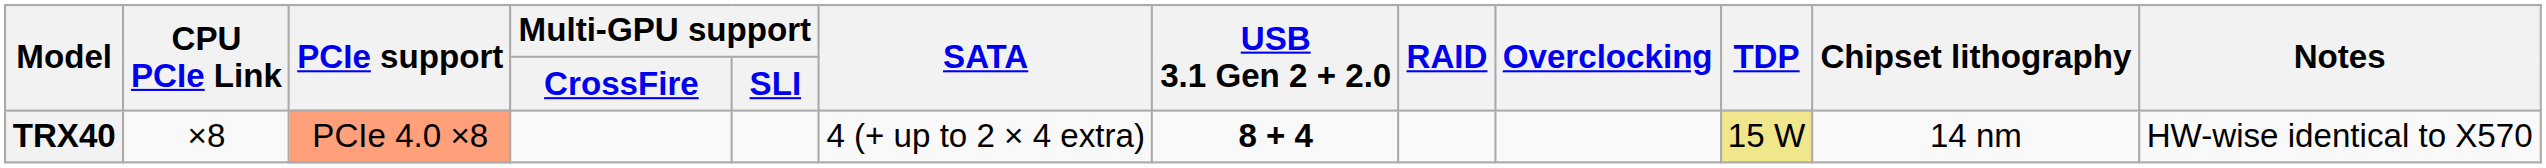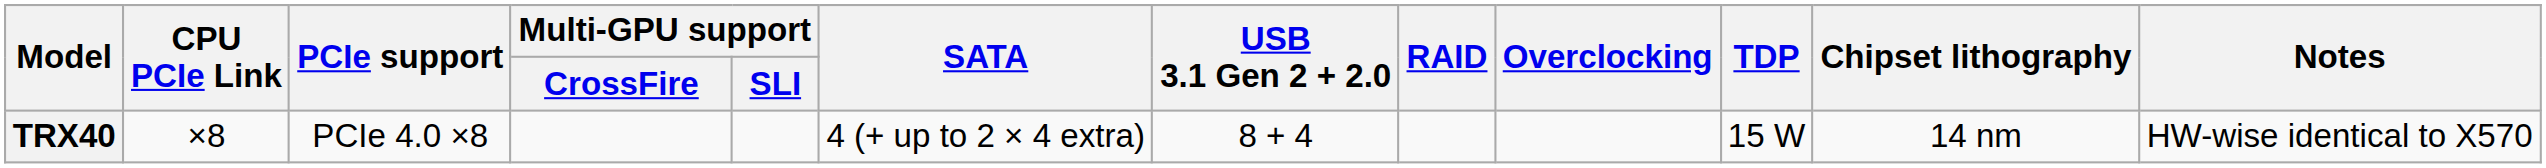(400, 135) lightsalmon background -> (400, 135) no background
(1276, 135) bold -> (1276, 135) normal
(1767, 135) khaki background -> (1767, 135) no background
